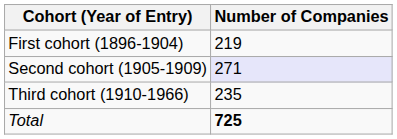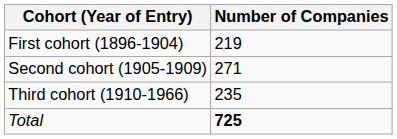(228, 69) lavender background -> (228, 69) no background
